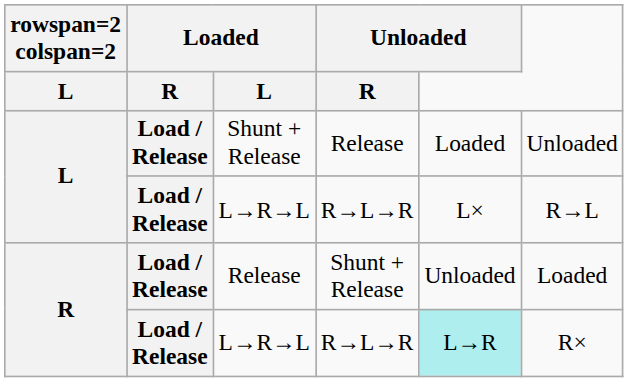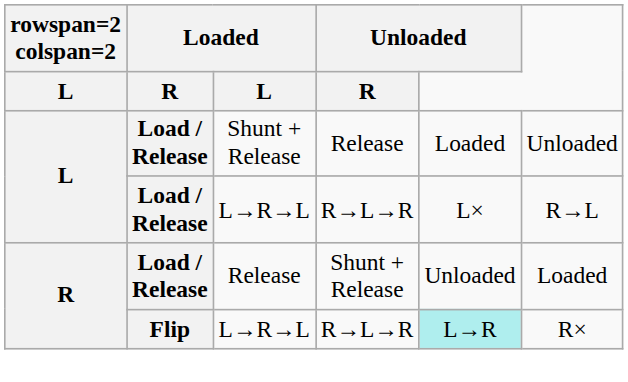(170, 342) Load / Release -> (170, 328) Flip
